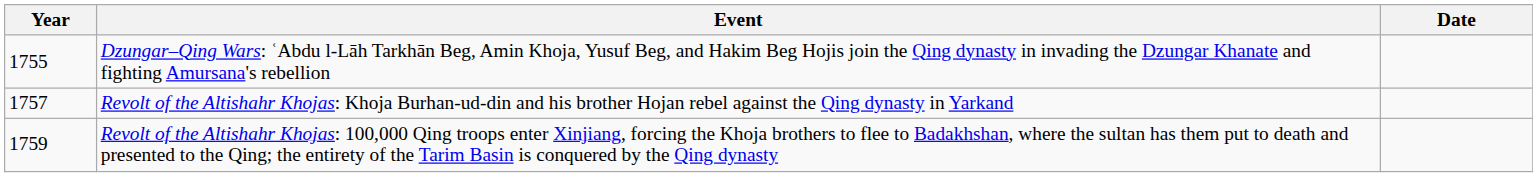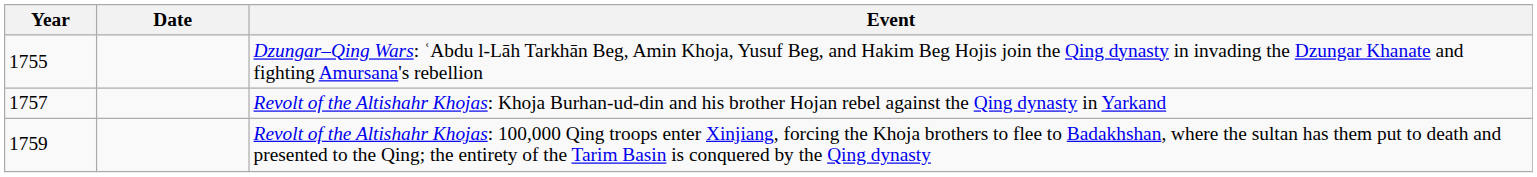columns swapped: (1456, 19) <-> (738, 19)
